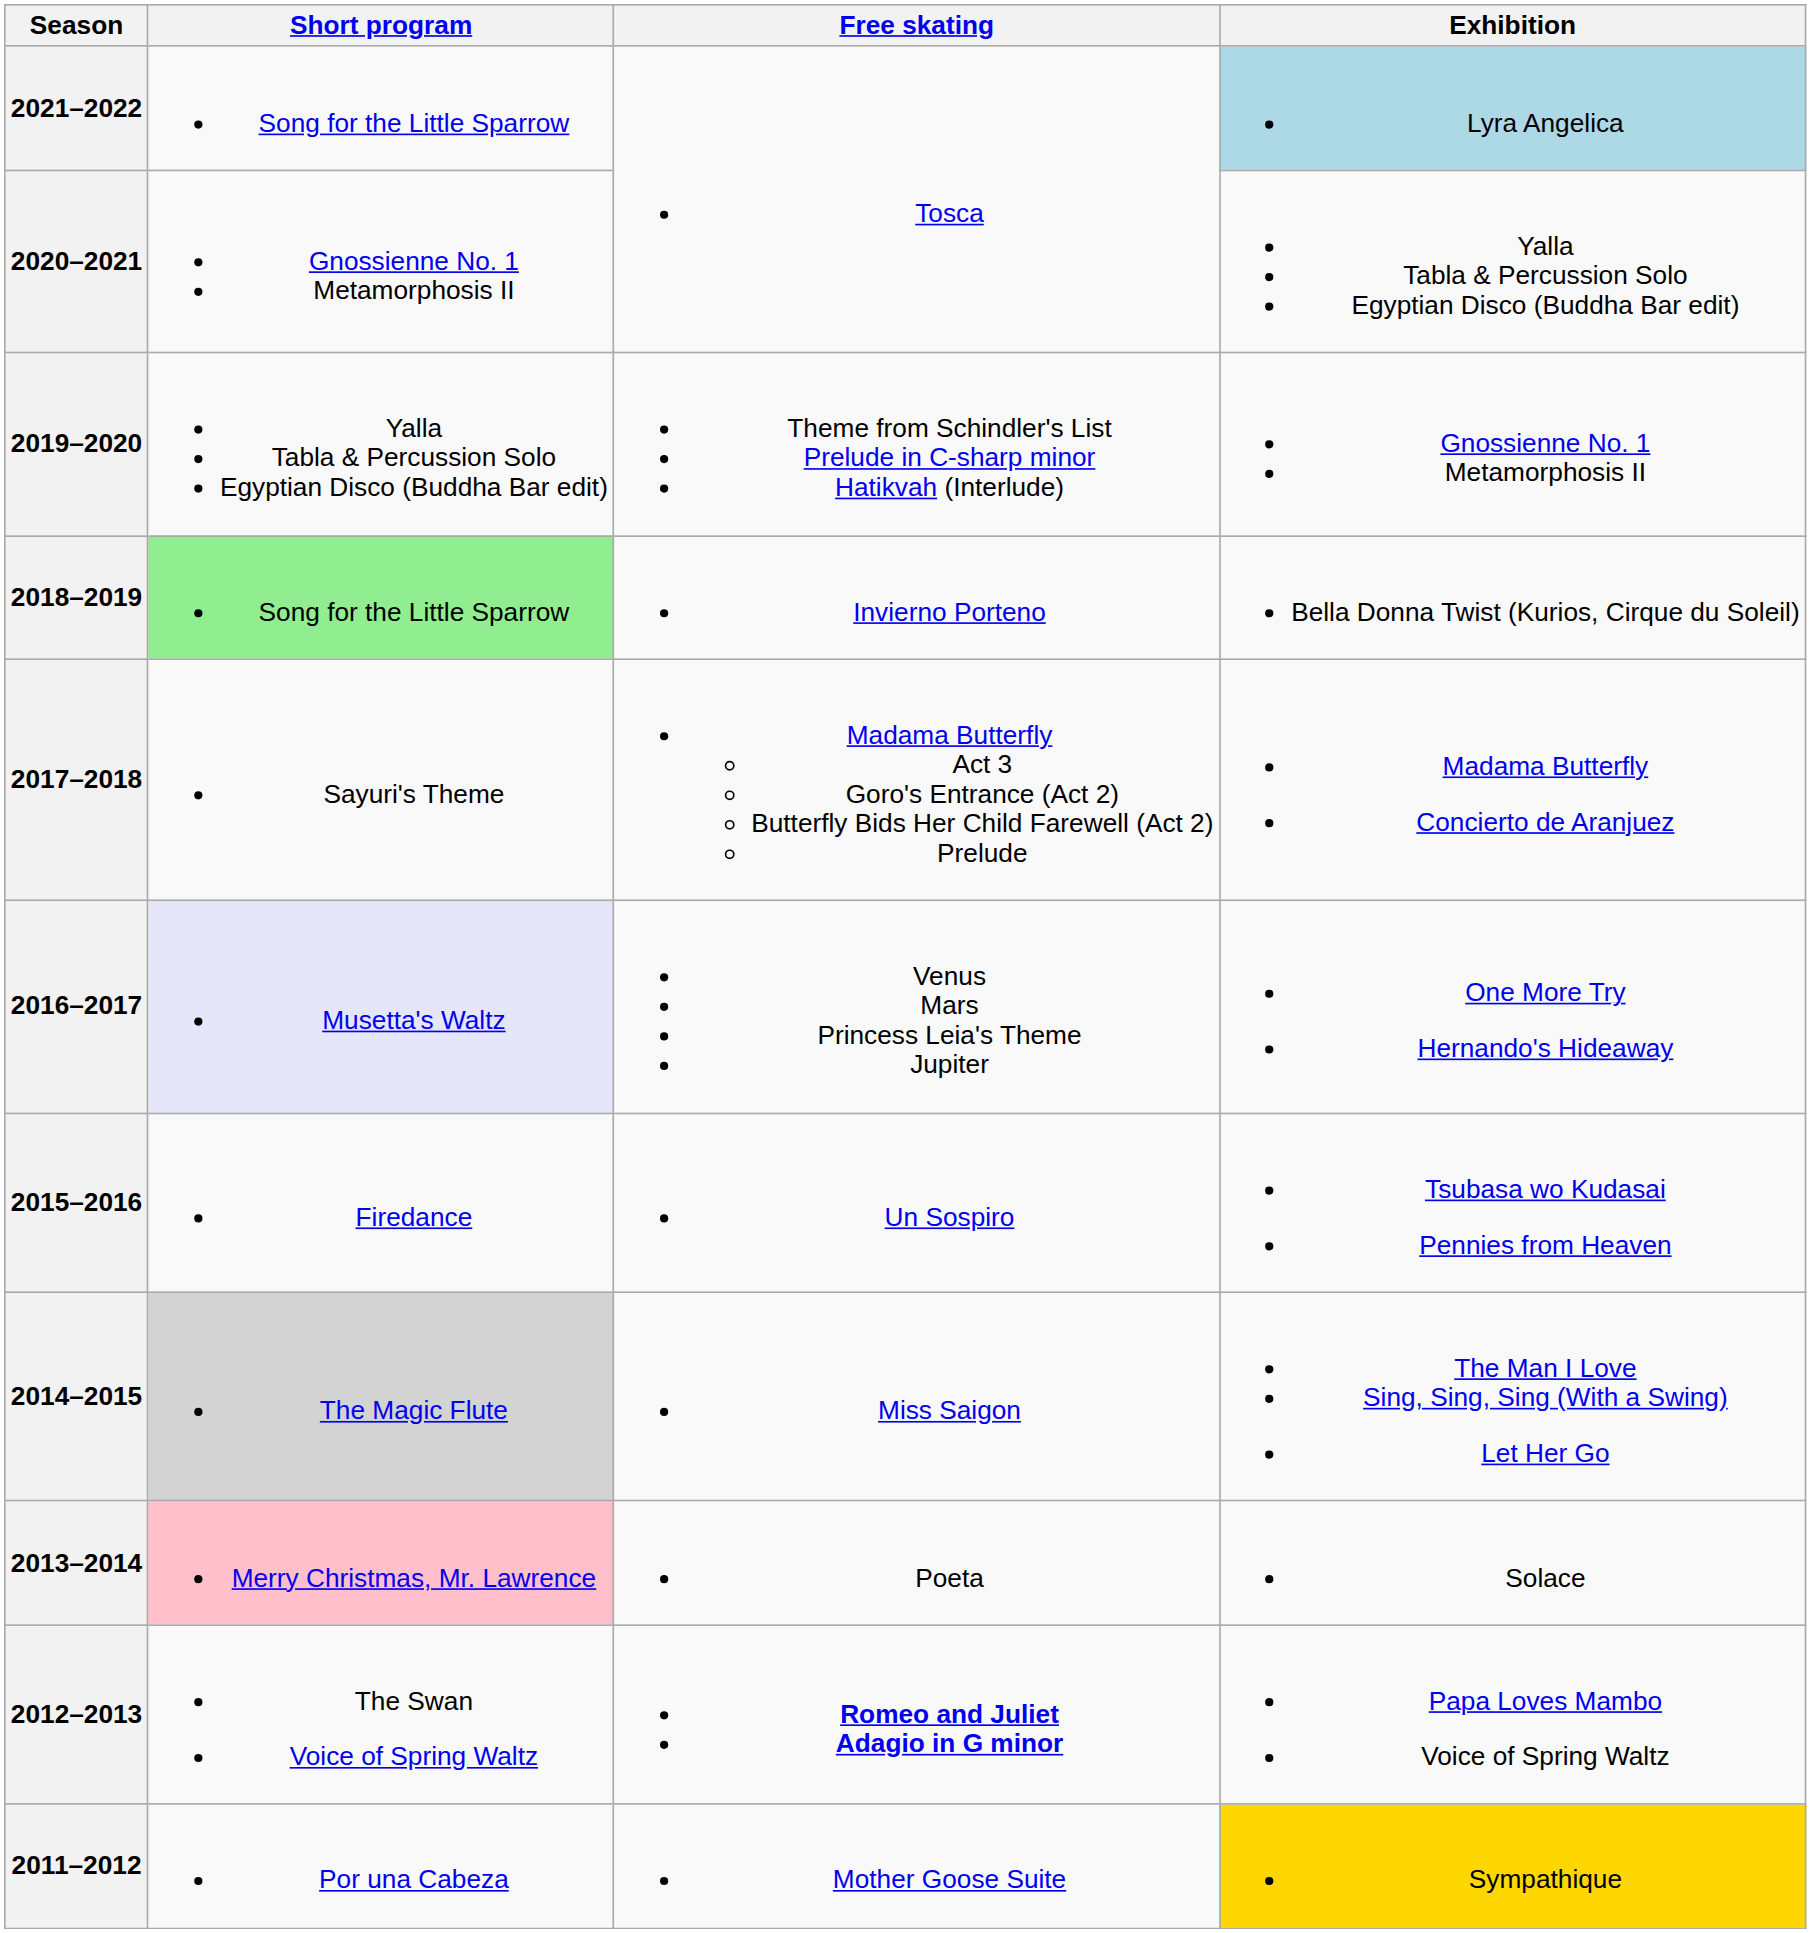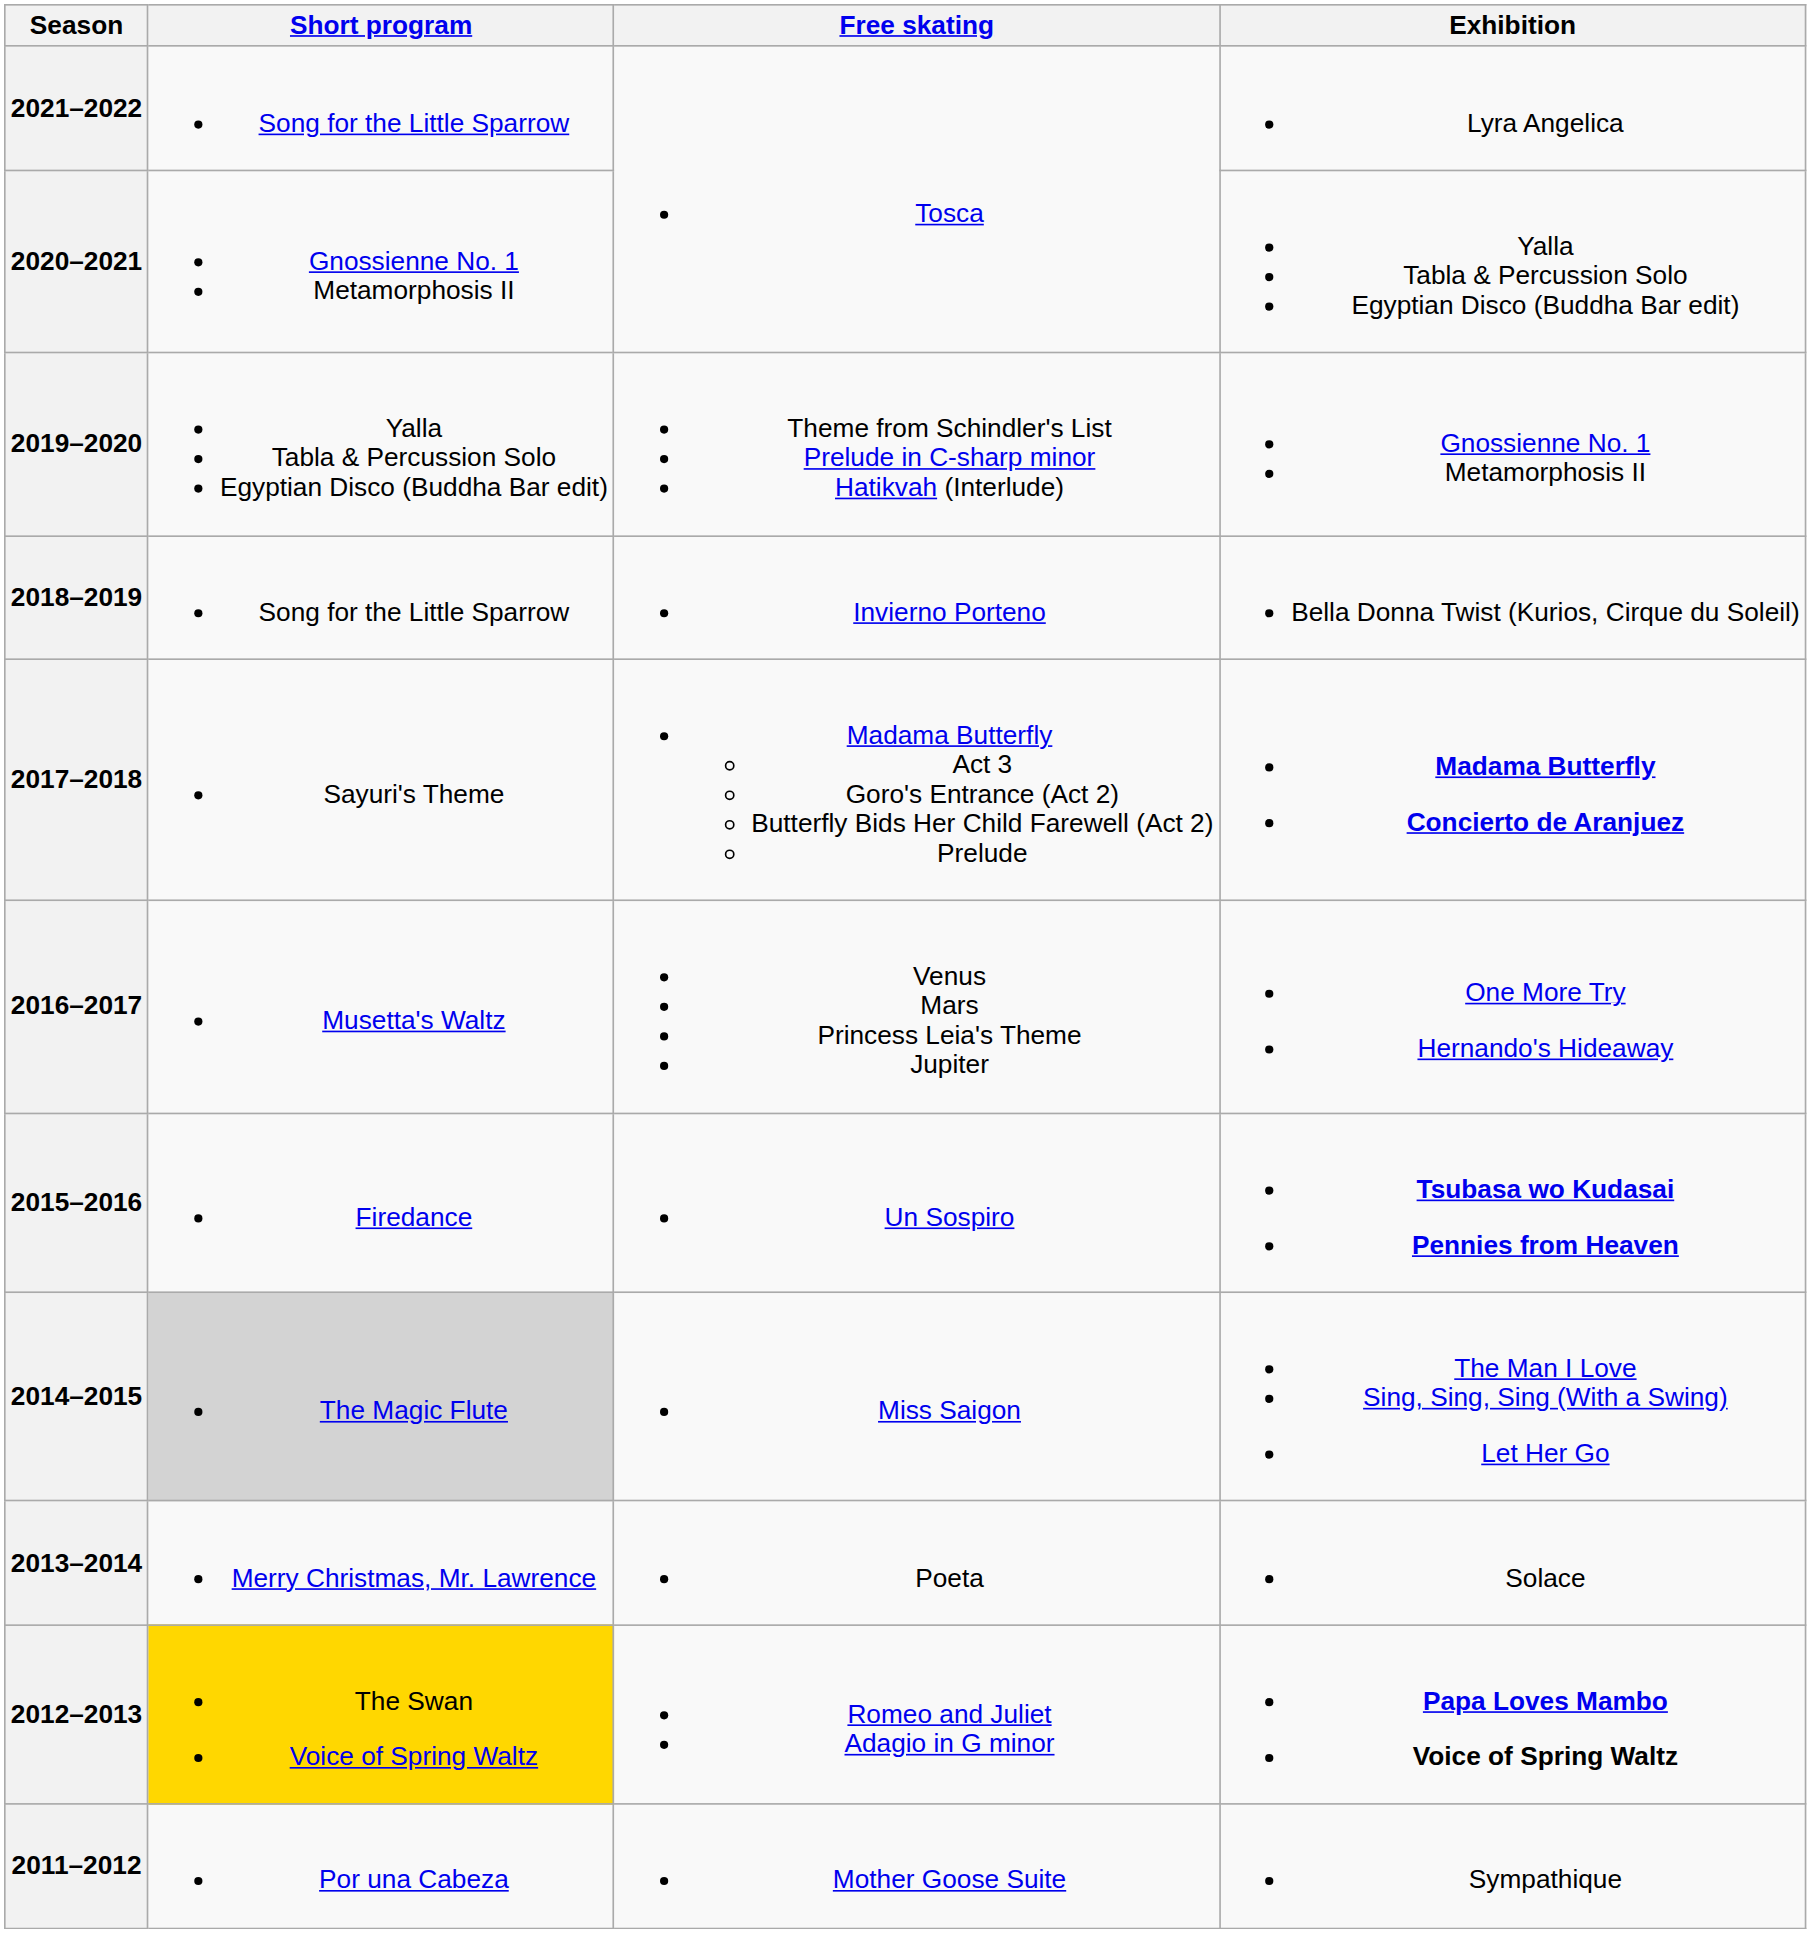(1513, 123) lightblue background -> (1513, 123) no background
(381, 612) lightgreen background -> (381, 612) no background
(1513, 795) normal -> (1513, 795) bold
(381, 1022) lavender background -> (381, 1022) no background
(1513, 1217) normal -> (1513, 1217) bold
(381, 1578) pink background -> (381, 1578) no background
(381, 1729) no background -> (381, 1729) gold background
(917, 1729) bold -> (917, 1729) normal
(1513, 1729) normal -> (1513, 1729) bold
(1513, 1881) gold background -> (1513, 1881) no background
